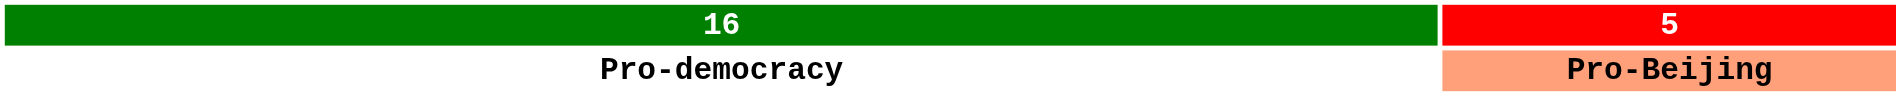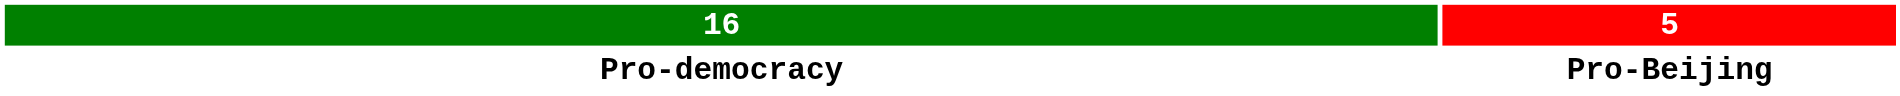(1670, 71) lightsalmon background -> (1670, 71) no background
